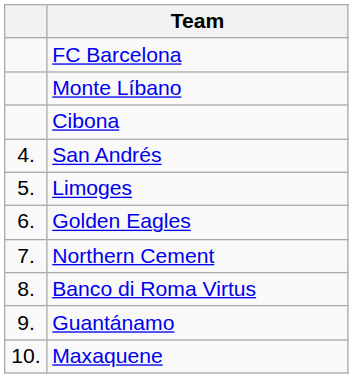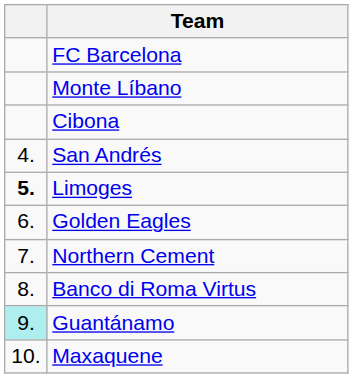(26, 188) normal -> (26, 188) bold
(26, 322) no background -> (26, 322) paleturquoise background
